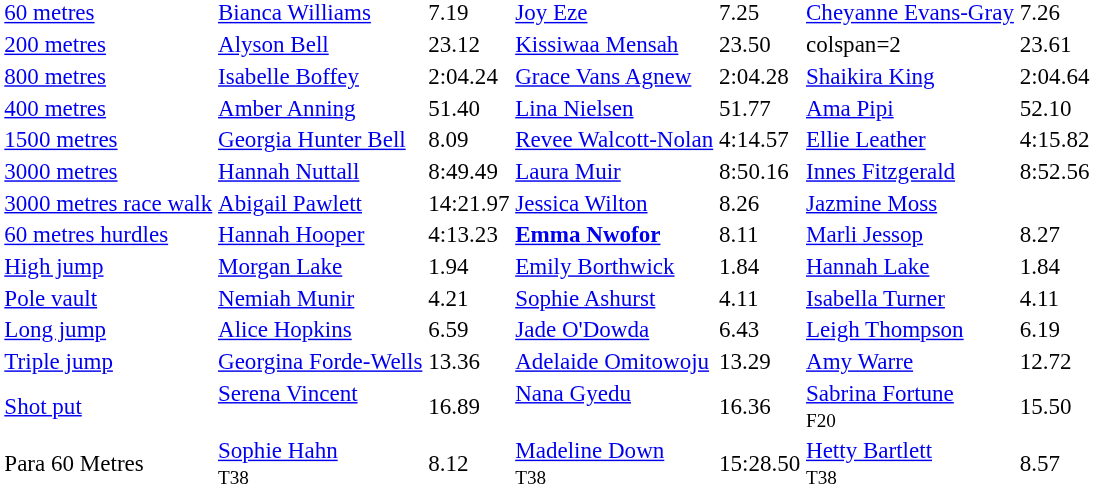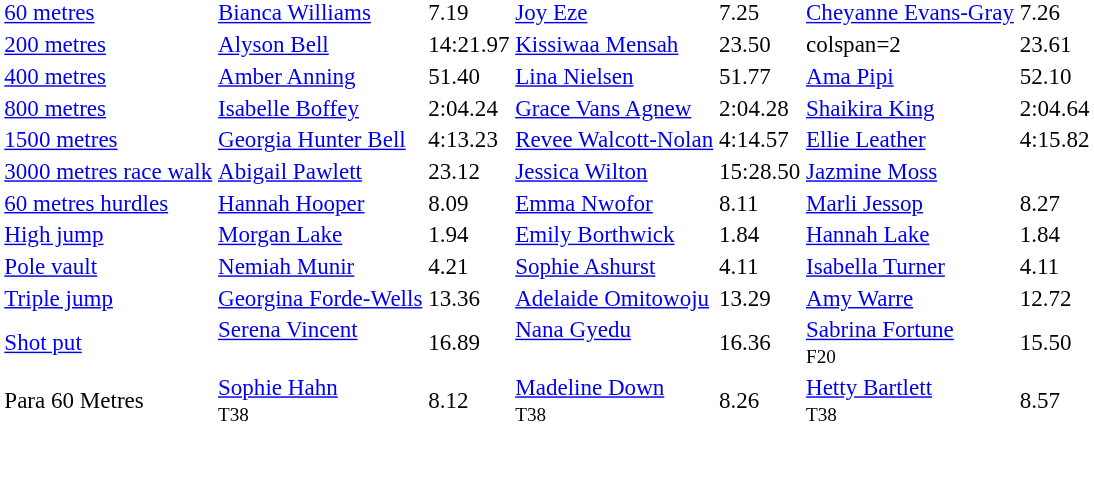(454, 44) 23.12 -> (469, 44) 14:21.97
rows swapped: (55, 108) <-> (55, 76)
(448, 139) 8.09 -> (463, 139) 4:13.23
- row: (61, 171)
(469, 203) 14:21.97 -> (454, 171) 23.12
(739, 203) 8.26 -> (760, 171) 15:28.50
(463, 234) 4:13.23 -> (448, 203) 8.09
(588, 234) bold -> (584, 203) normal
- row: (55, 329)
(760, 463) 15:28.50 -> (739, 400) 8.26
